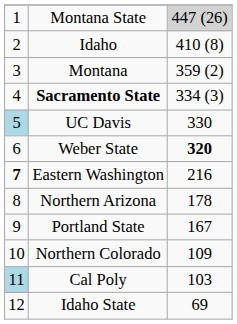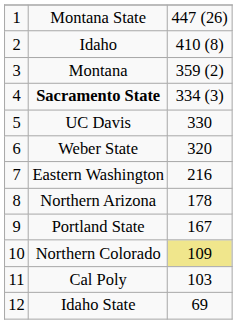(200, 18) lightgrey background -> (200, 18) no background
(17, 122) lightblue background -> (17, 122) no background
(200, 148) bold -> (200, 148) normal
(17, 174) bold -> (17, 174) normal
(200, 253) no background -> (200, 253) khaki background
(17, 279) lightblue background -> (17, 279) no background
